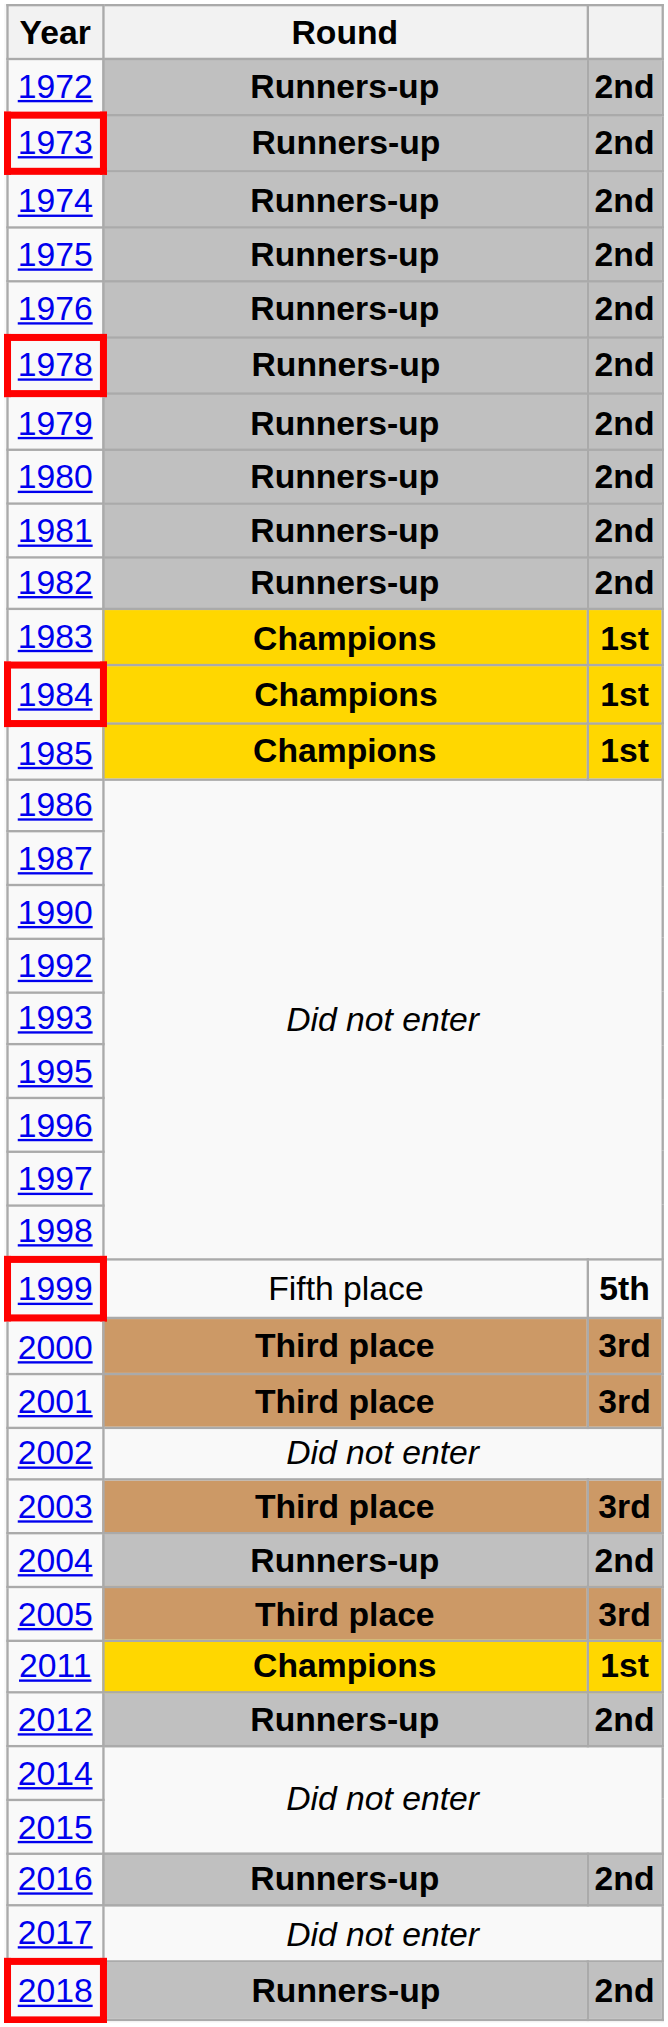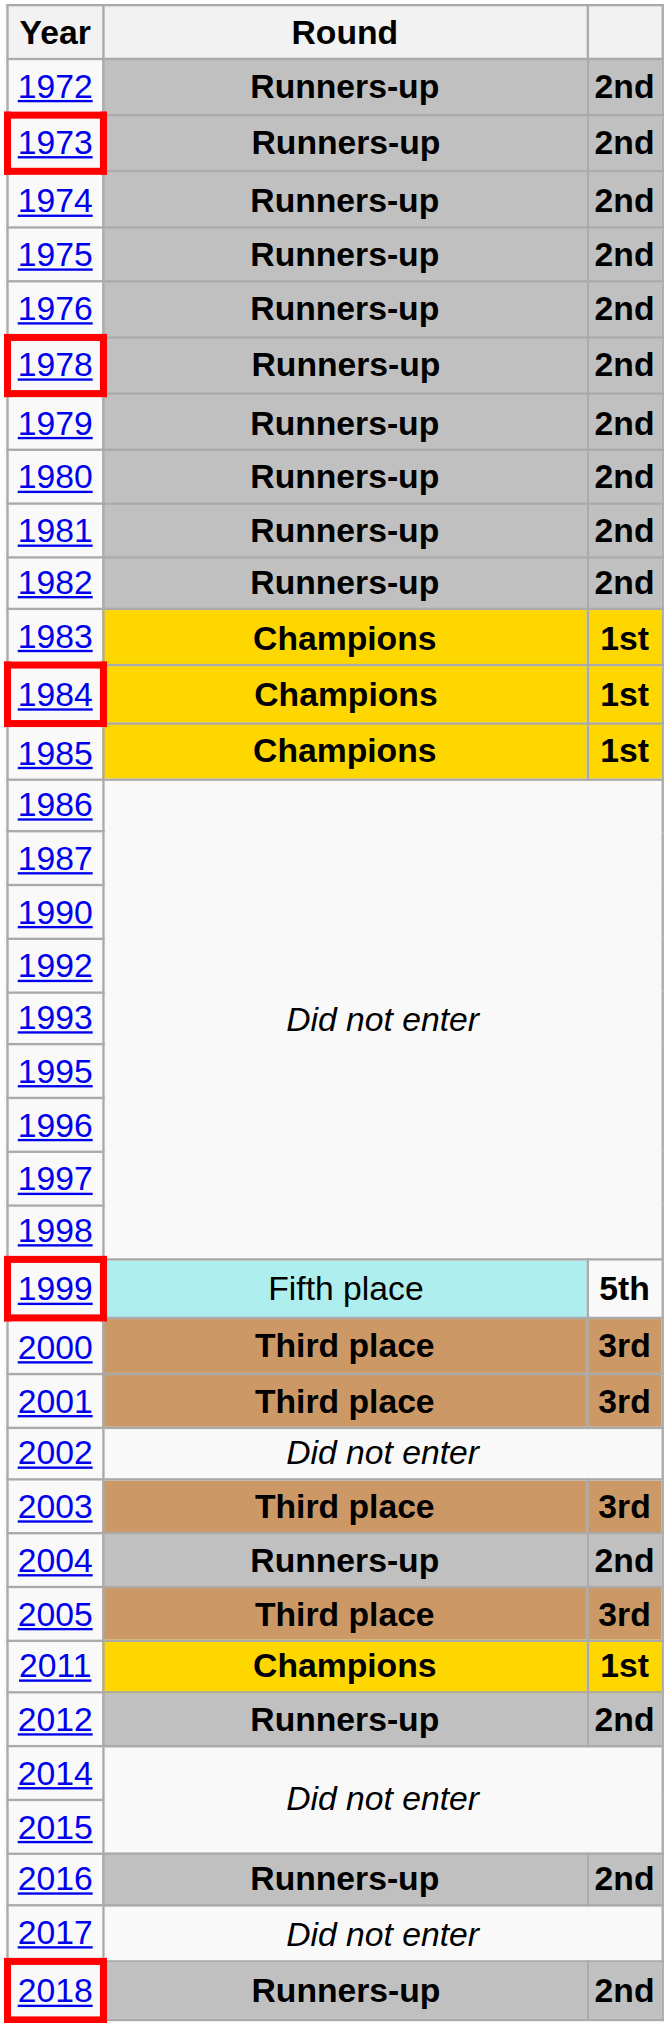(346, 1289) no background -> (346, 1289) paleturquoise background
